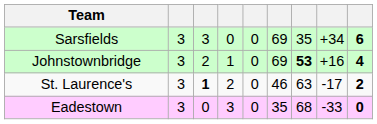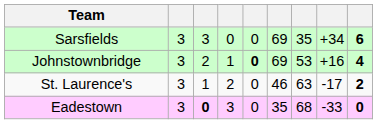(255, 61) normal -> (255, 61) bold
(304, 61) bold -> (304, 61) normal
(206, 84) bold -> (206, 84) normal
(206, 107) normal -> (206, 107) bold
